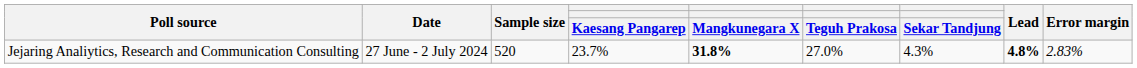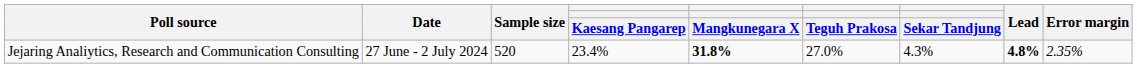(590, 51) 23.7% -> (590, 51) 23.4%
(1065, 51) 2.83% -> (1065, 51) 2.35%
